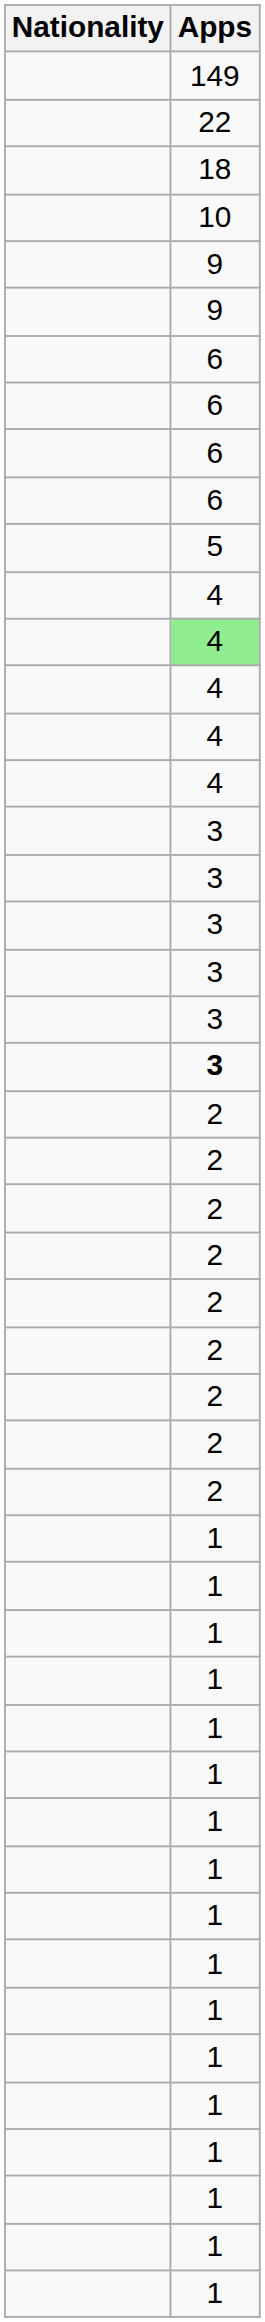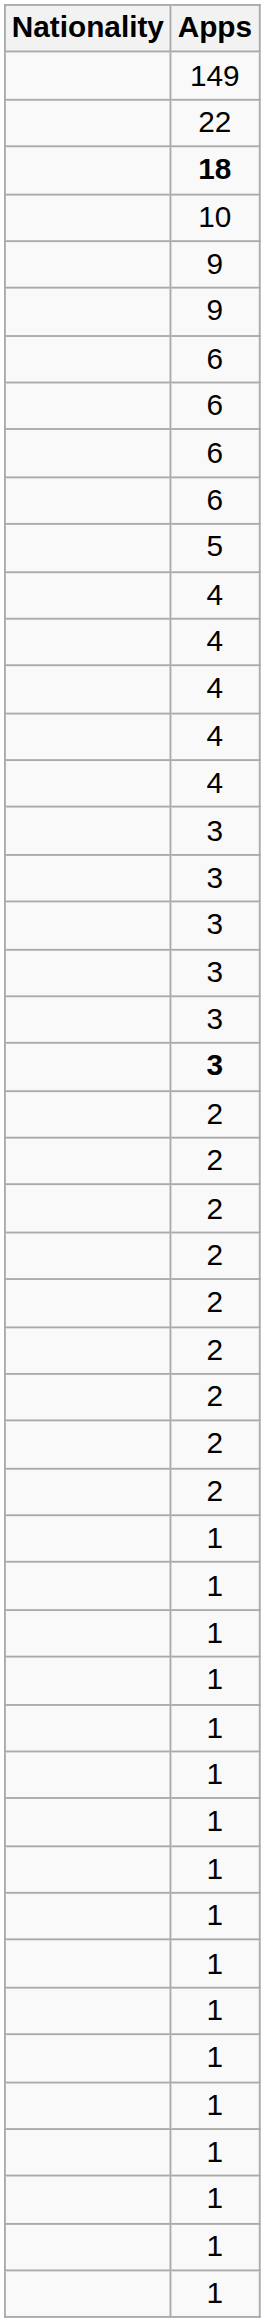(215, 169) normal -> (215, 169) bold
(215, 641) lightgreen background -> (215, 641) no background
